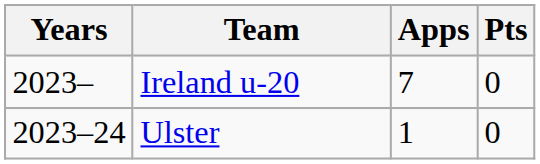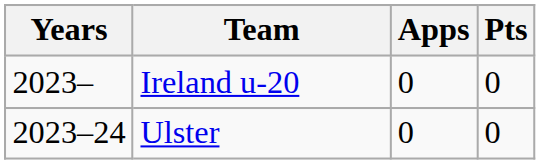(406, 81) 7 -> (406, 81) 0
(406, 132) 1 -> (406, 132) 0
